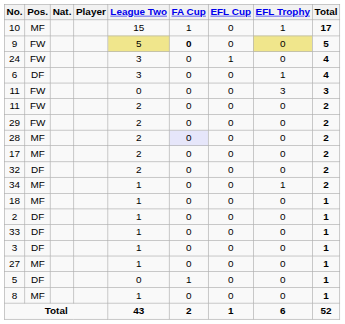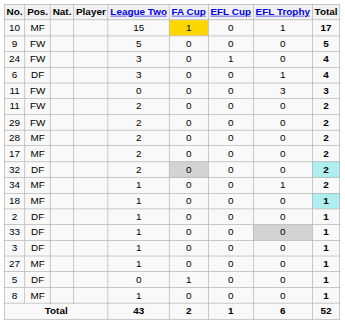(189, 28) no background -> (189, 28) gold background
(139, 43) khaki background -> (139, 43) no background
(189, 43) bold -> (189, 43) normal
(283, 43) khaki background -> (283, 43) no background
(189, 138) lavender background -> (189, 138) no background
(189, 169) no background -> (189, 169) lightgrey background
(326, 169) no background -> (326, 169) paleturquoise background
(326, 201) no background -> (326, 201) paleturquoise background
(283, 232) no background -> (283, 232) lightgrey background
